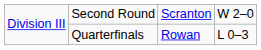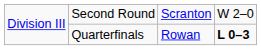(233, 34) normal -> (233, 34) bold
